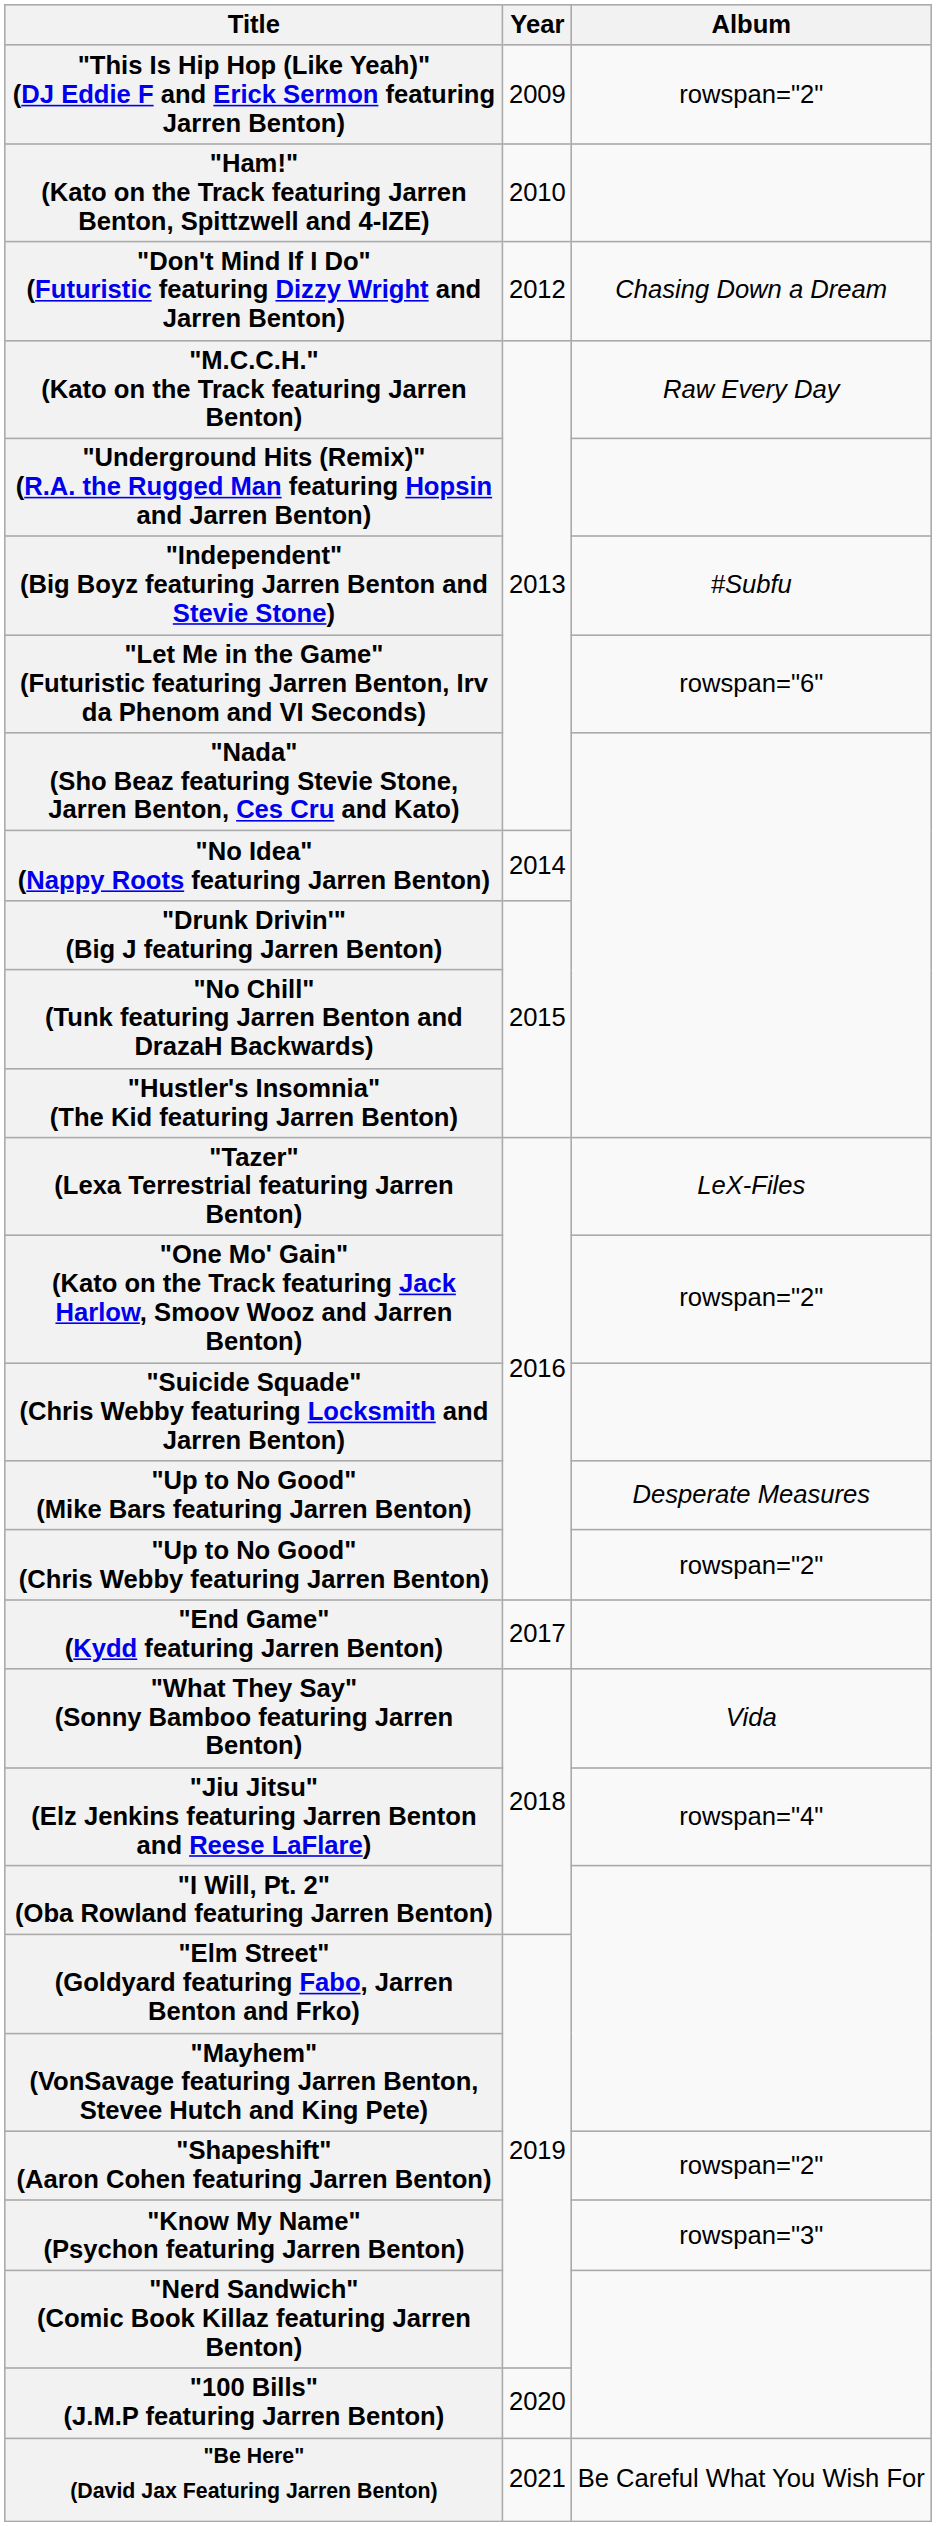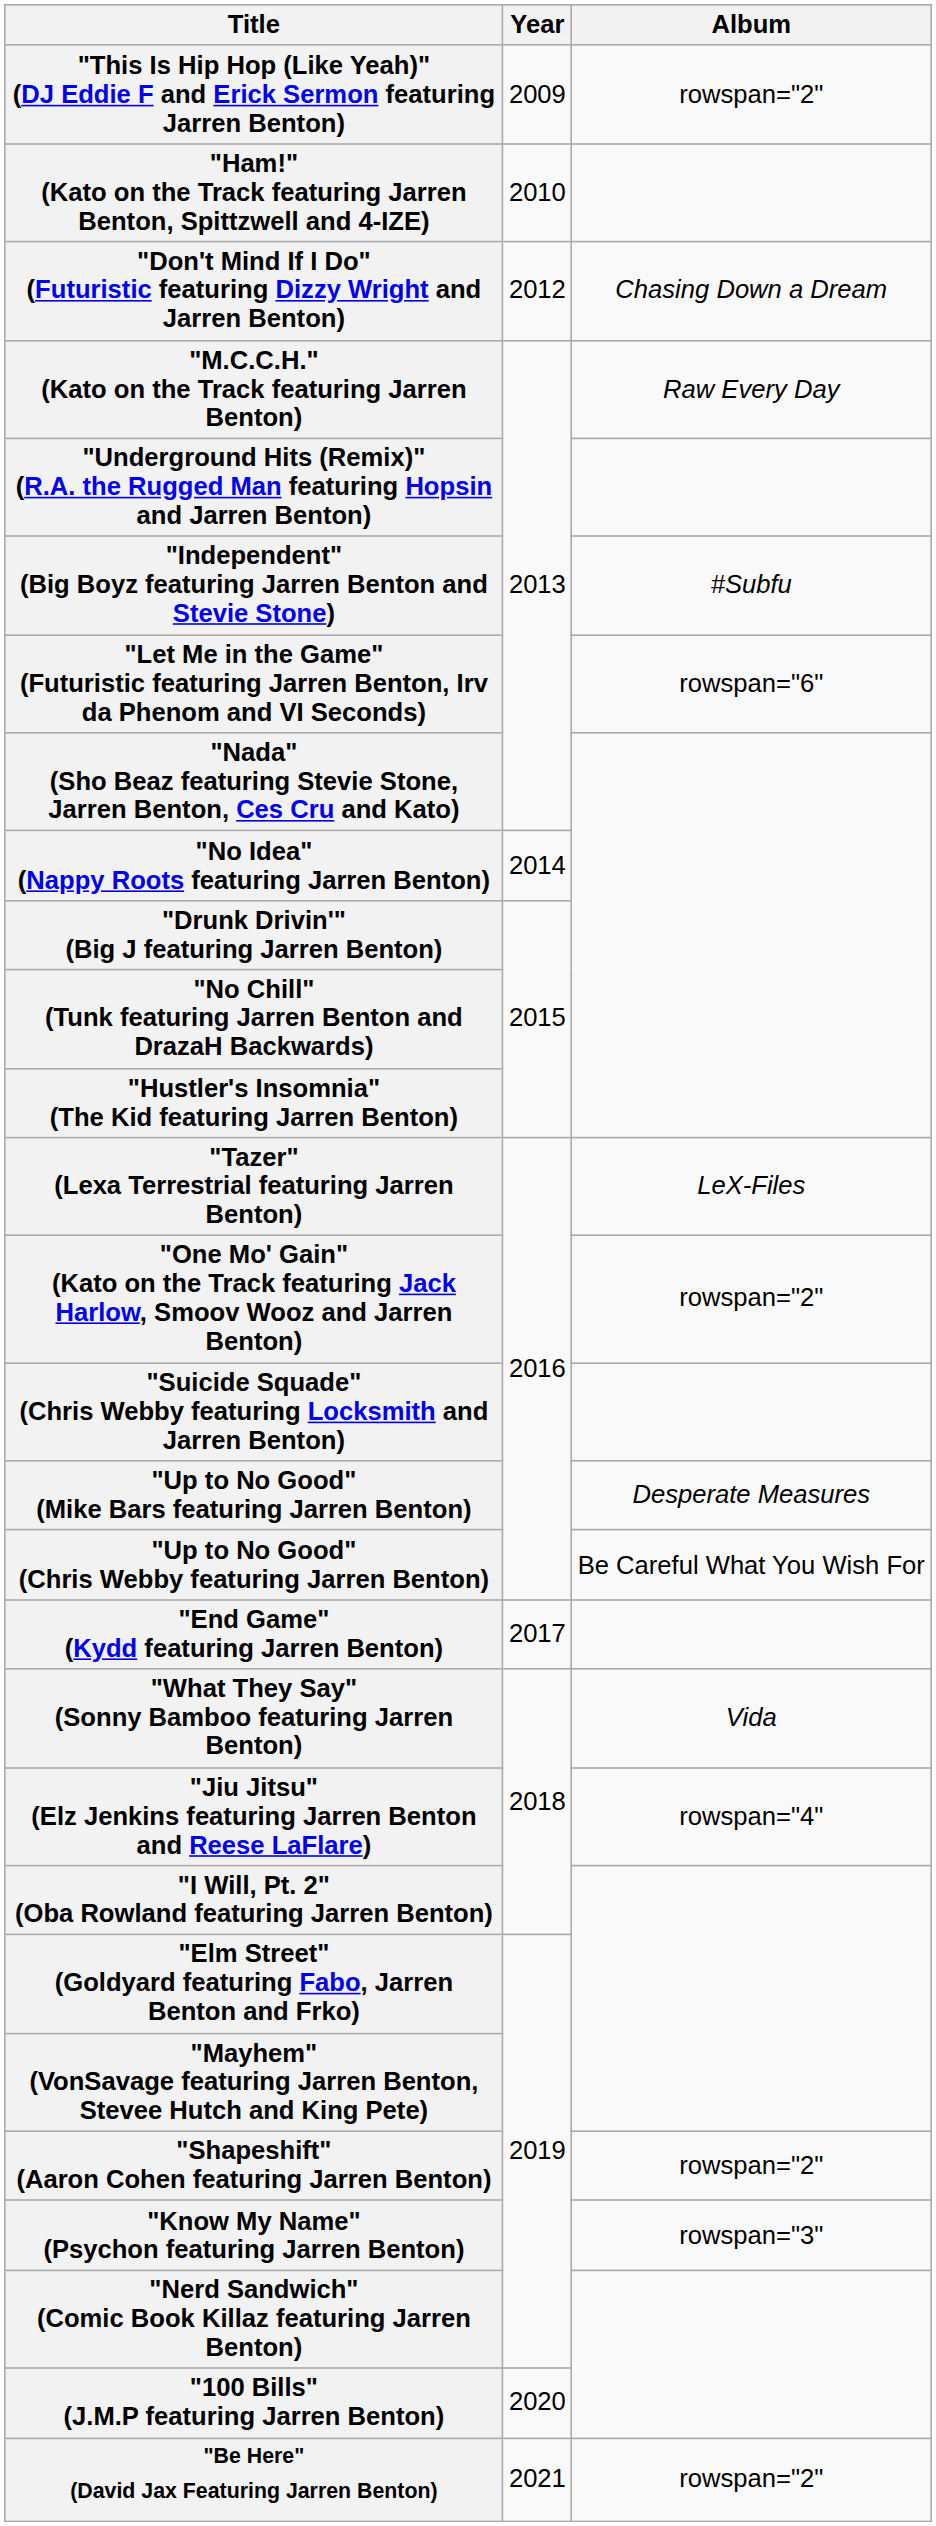(751, 1564) rowspan="2" -> (751, 1564) Be Careful What You Wish For
(751, 2478) Be Careful What You Wish For -> (751, 2478) rowspan="2"
